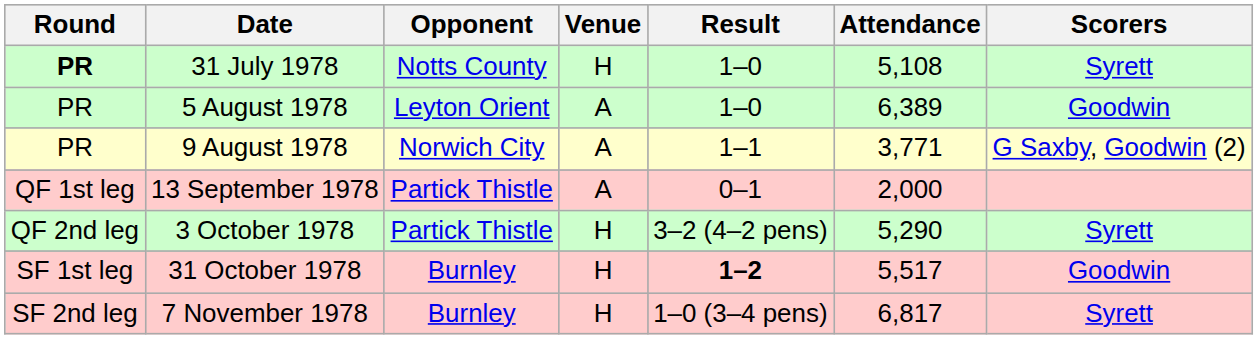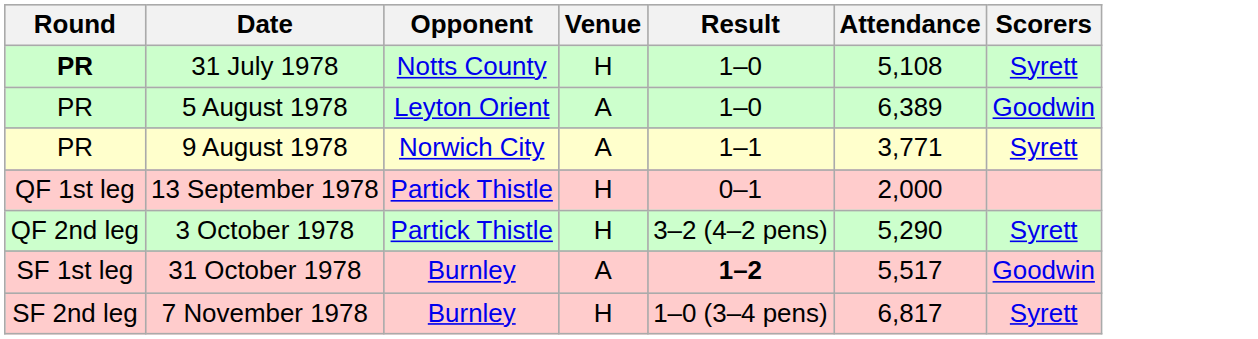(1119, 148) G Saxby, Goodwin (2) -> (1044, 148) Syrett
(603, 189) A -> (603, 189) H
(603, 271) H -> (603, 271) A
